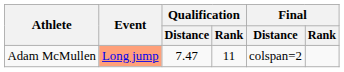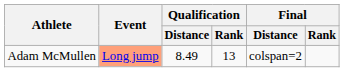(187, 56) 7.47 -> (187, 56) 8.49
(229, 56) 11 -> (229, 56) 13
